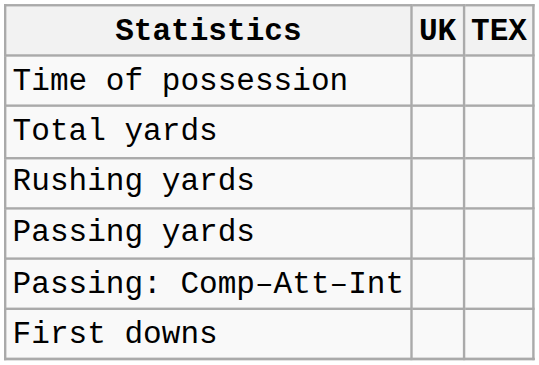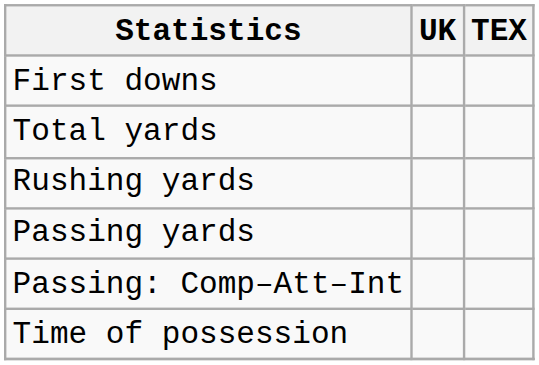rows swapped: (115, 334) <-> (180, 81)
